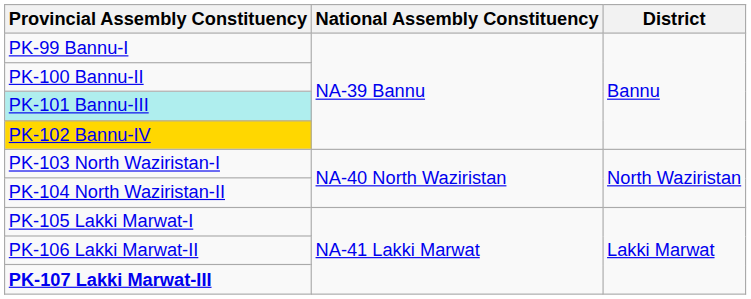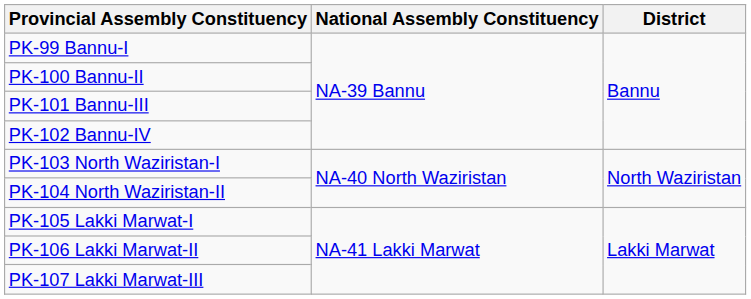(79, 105) paleturquoise background -> (79, 105) no background
(80, 134) gold background -> (80, 134) no background
(110, 279) bold -> (106, 279) normal
